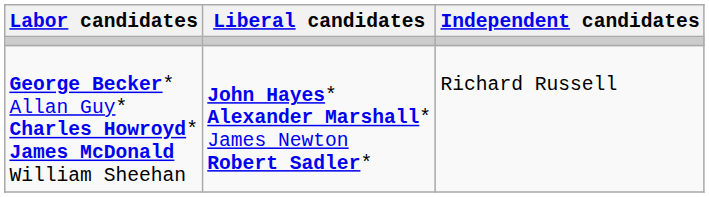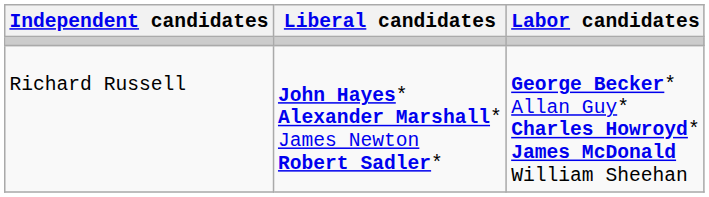columns swapped: (104, 21) <-> (570, 21)
